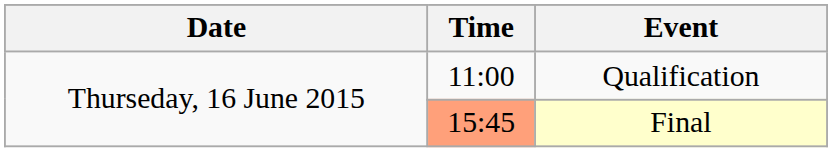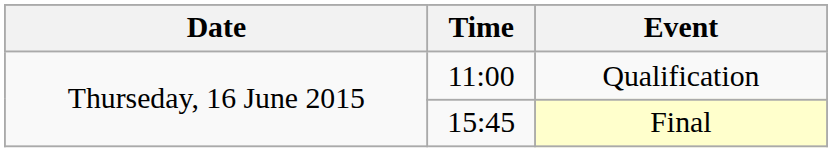(481, 122) lightsalmon background -> (481, 122) no background
